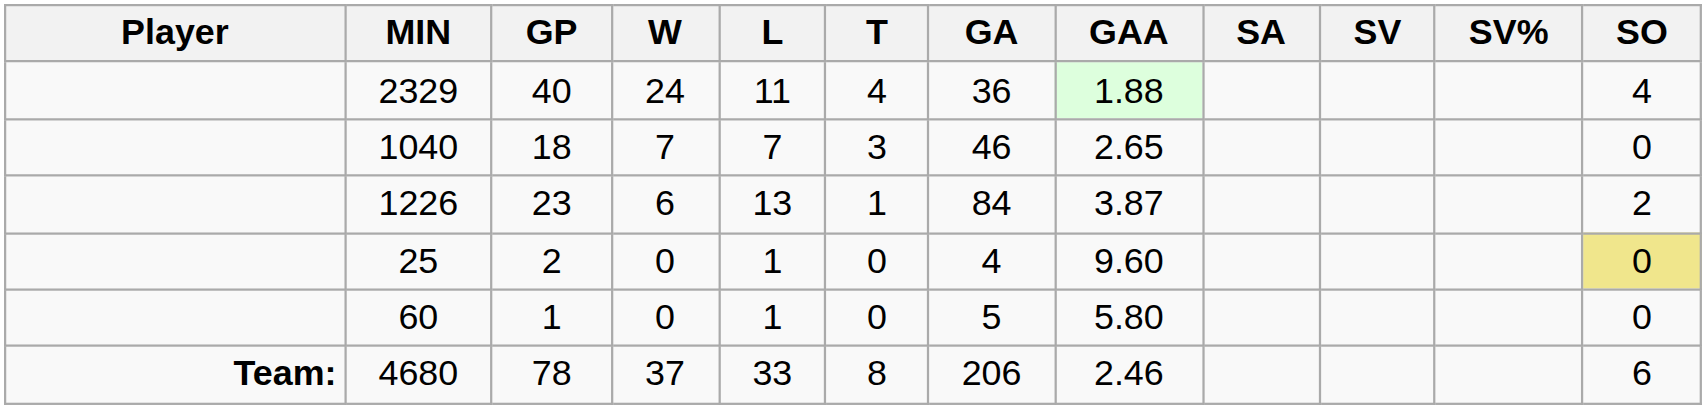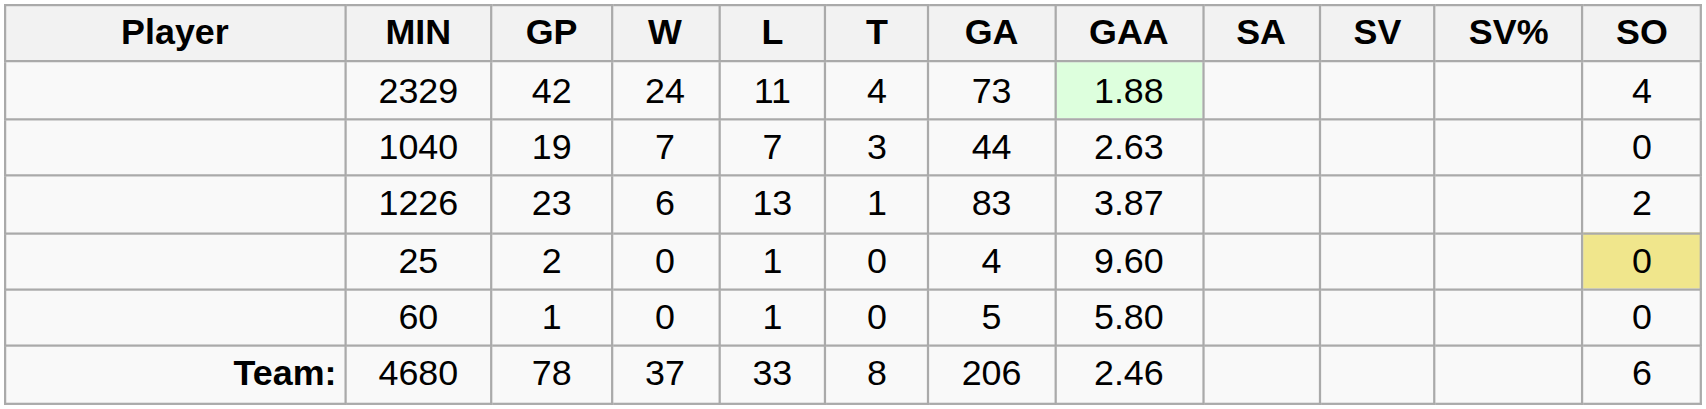(552, 89) 40 -> (552, 89) 42
(992, 89) 36 -> (992, 89) 73
(552, 146) 18 -> (552, 146) 19
(992, 146) 46 -> (992, 146) 44
(1129, 146) 2.65 -> (1129, 146) 2.63
(992, 203) 84 -> (992, 203) 83
